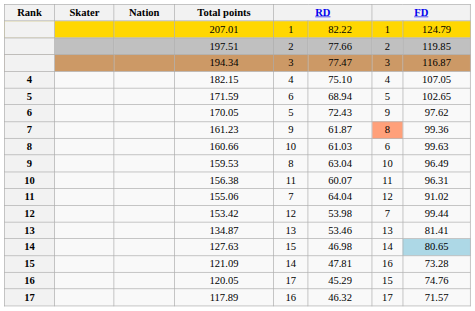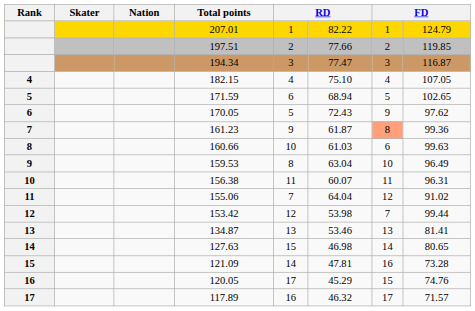(437, 247) lightblue background -> (437, 247) no background
